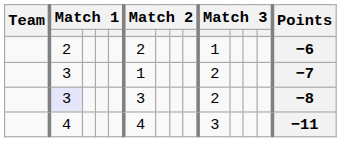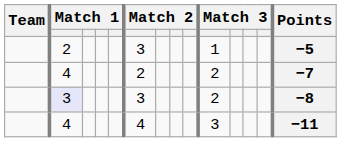(141, 49) 2 -> (141, 49) 3
(305, 49) −6 -> (305, 49) −5
(67, 74) 3 -> (67, 74) 4
(141, 74) 1 -> (141, 74) 2
